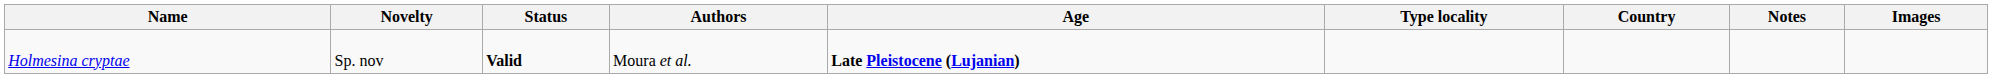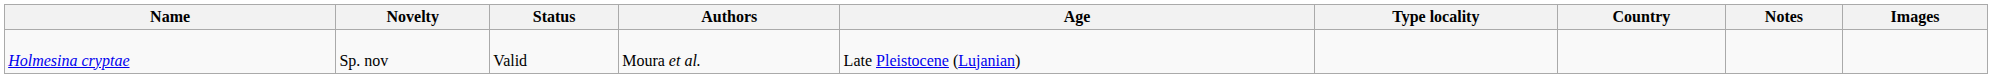(504, 60) bold -> (510, 60) normal
(925, 60) bold -> (932, 60) normal
